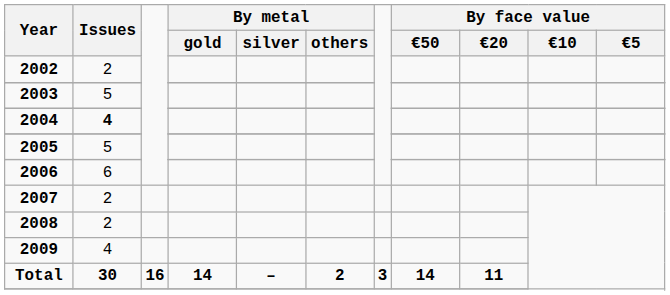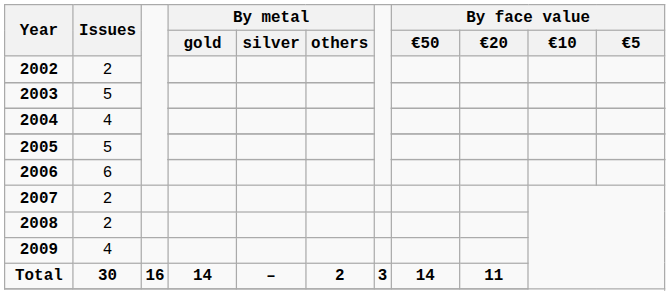(107, 121) bold -> (107, 121) normal
